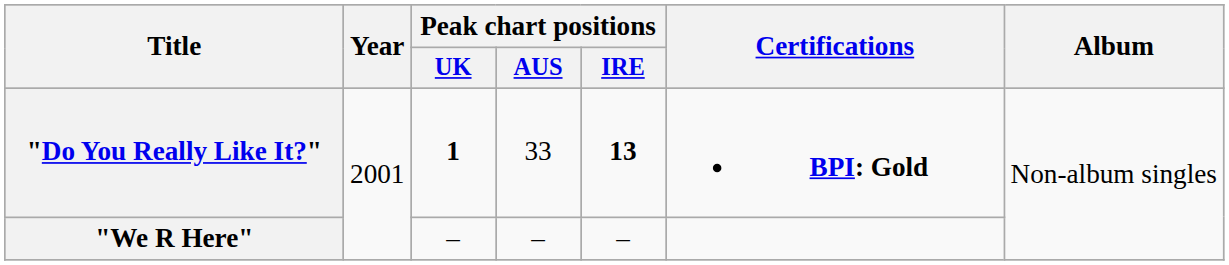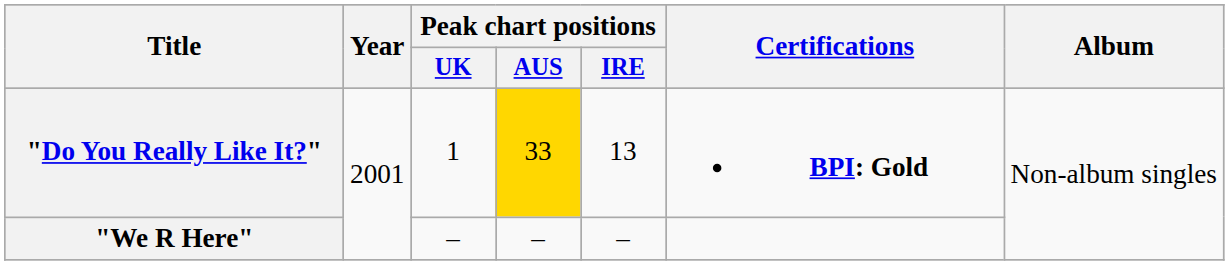(453, 152) bold -> (453, 152) normal
(538, 152) no background -> (538, 152) gold background
(623, 152) bold -> (623, 152) normal
